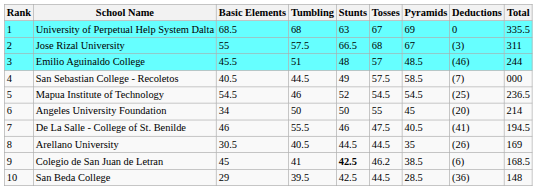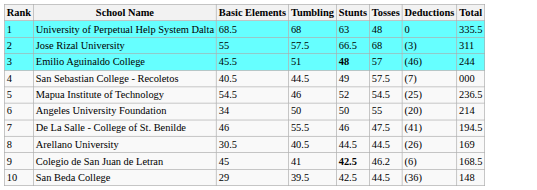- column: (426, 12)
(377, 29) 67 -> (377, 29) 48
(344, 62) normal -> (344, 62) bold
